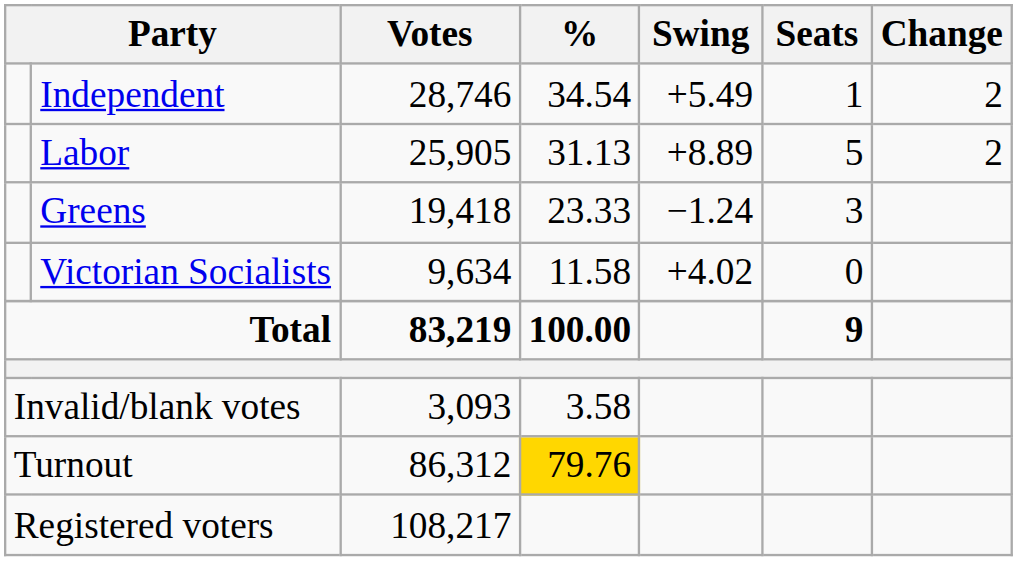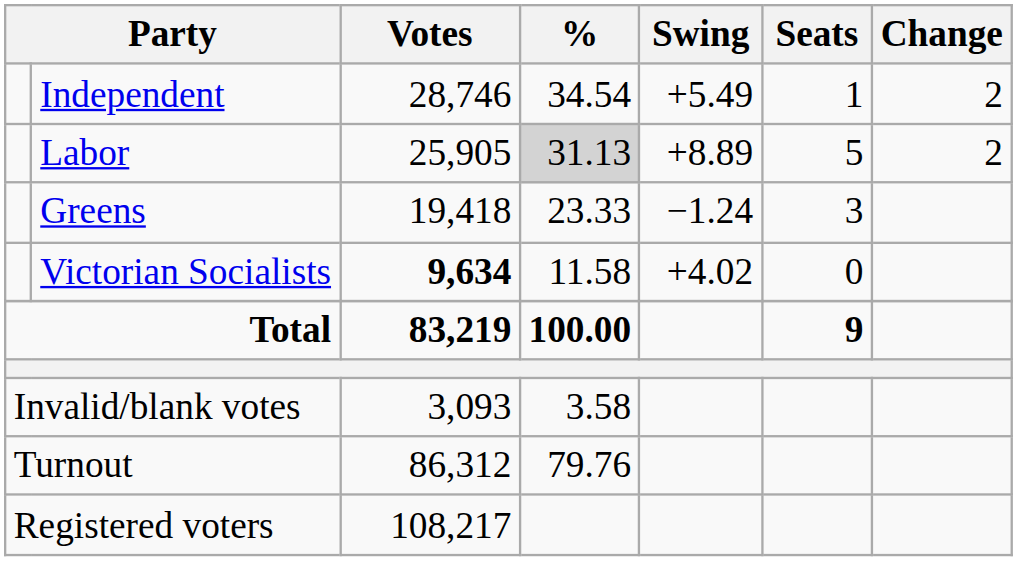(589, 152) no background -> (589, 152) lightgrey background
(469, 270) normal -> (469, 270) bold
(589, 465) gold background -> (589, 465) no background
